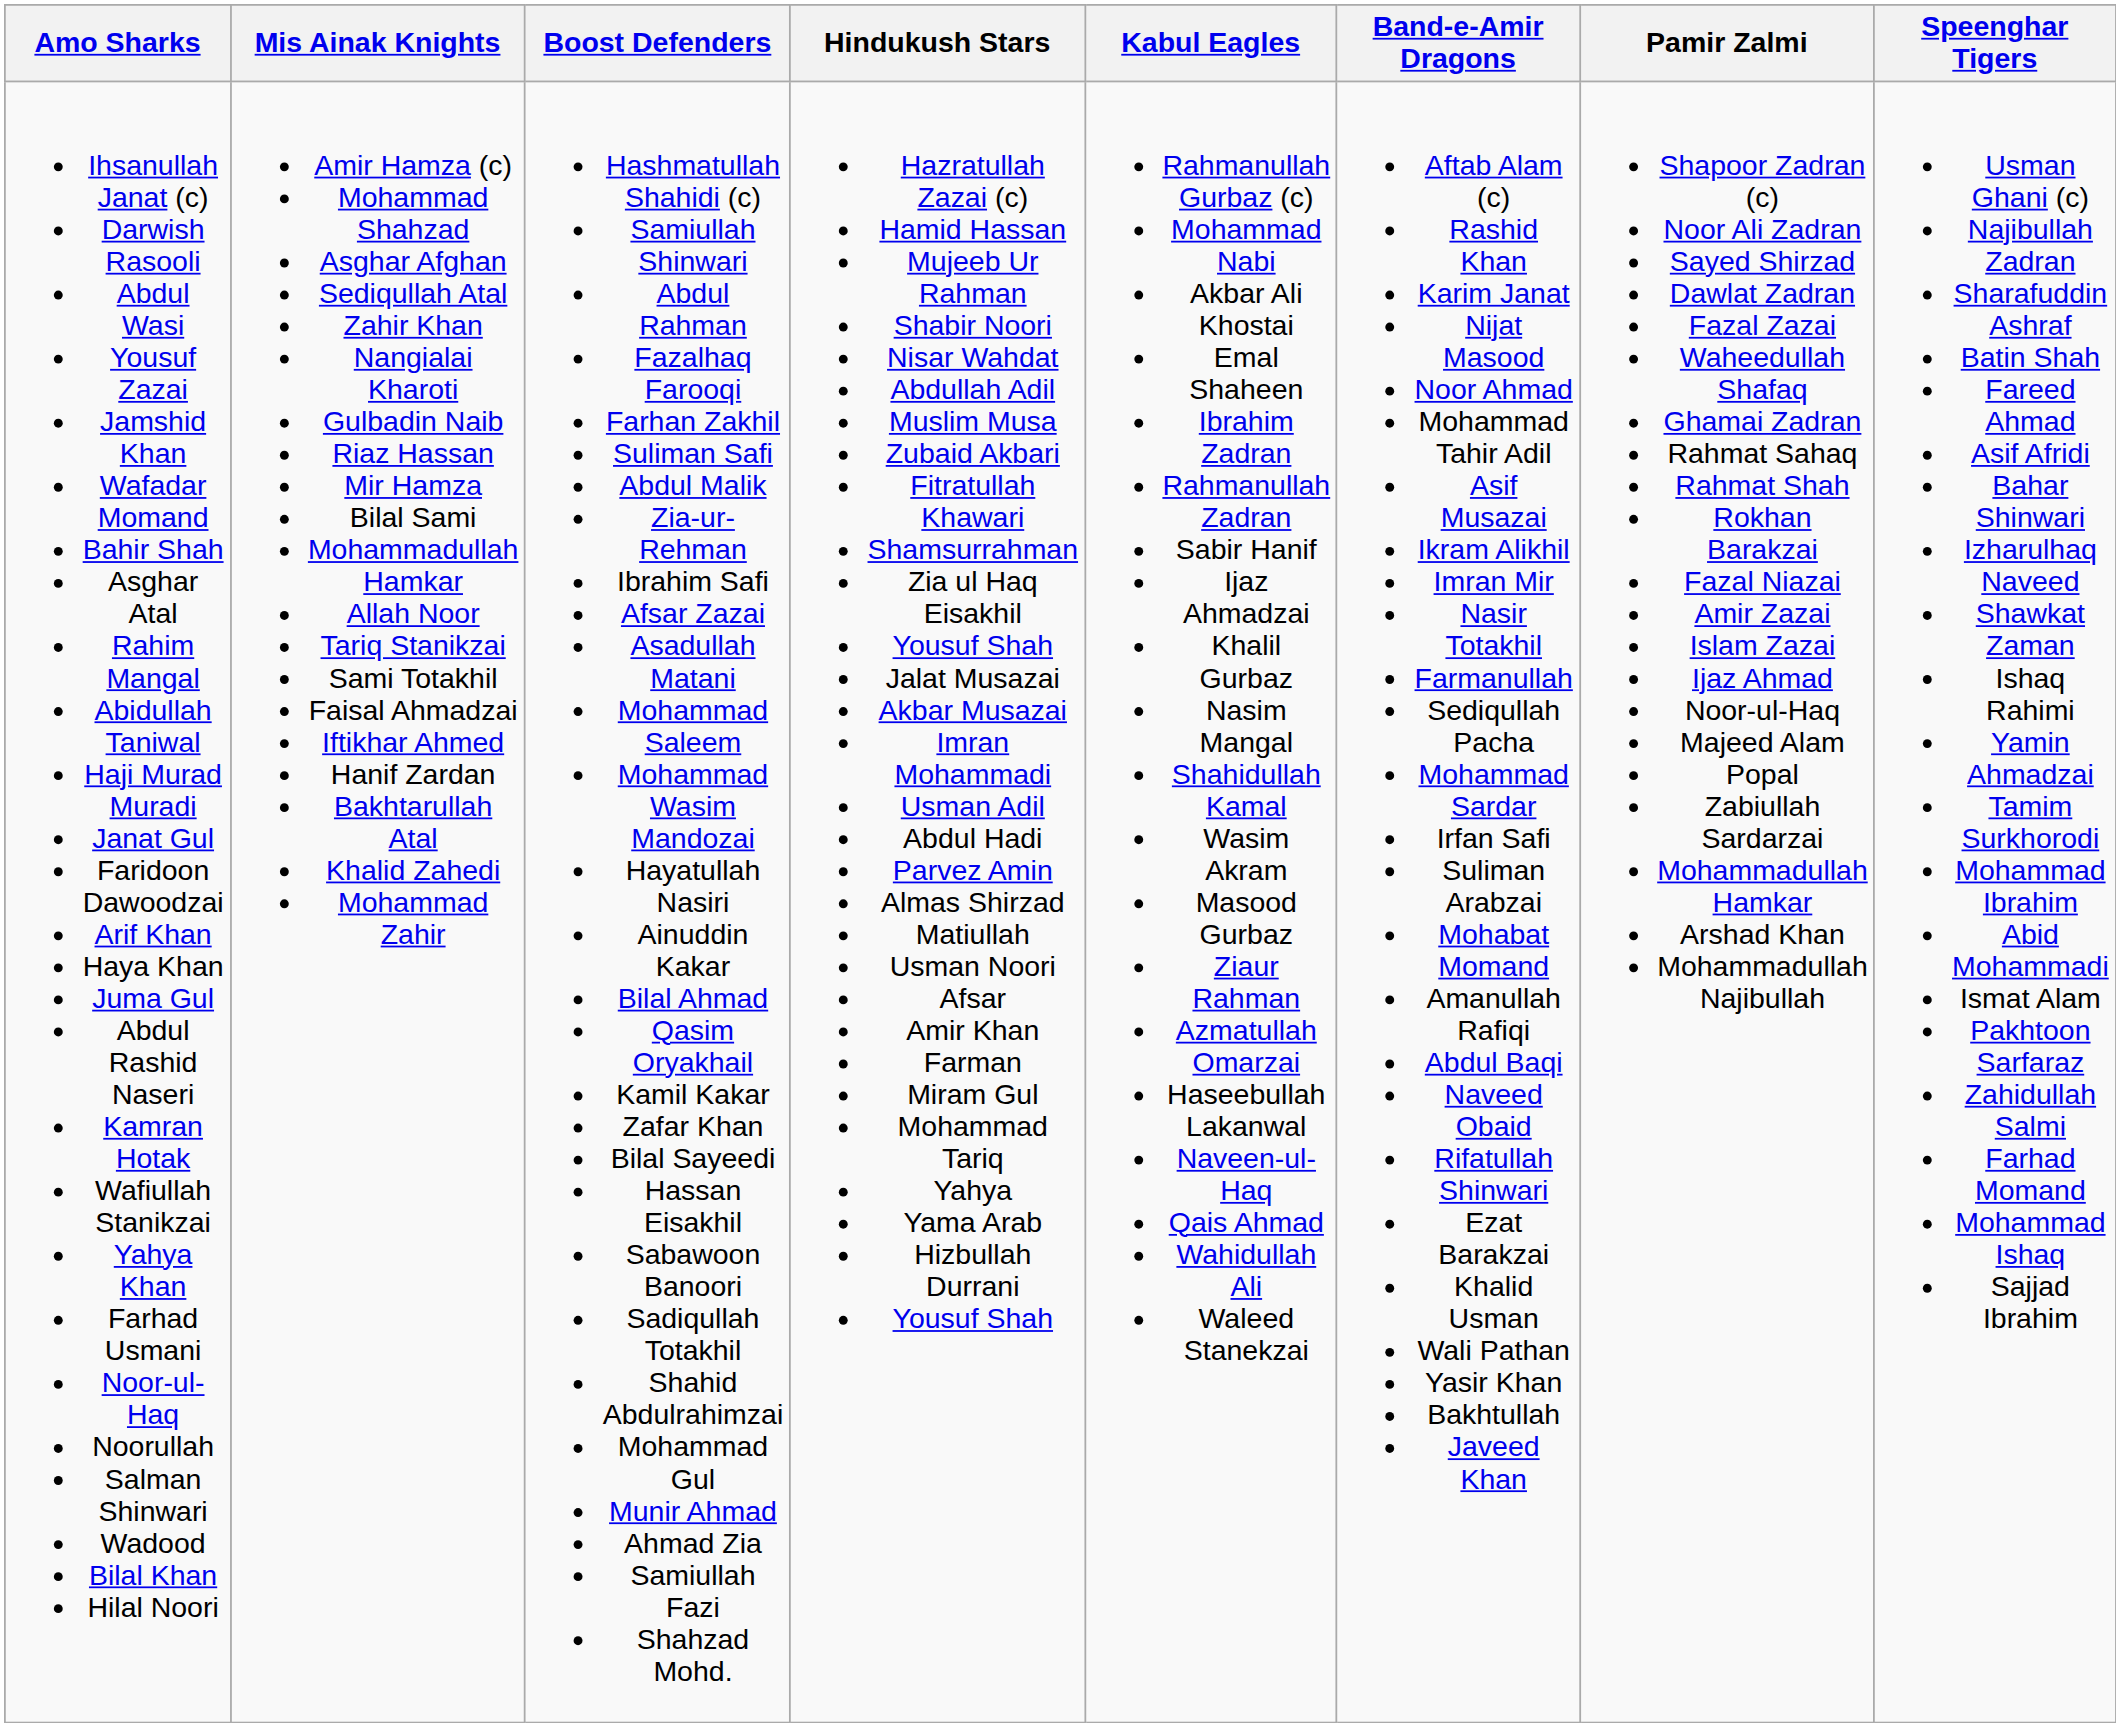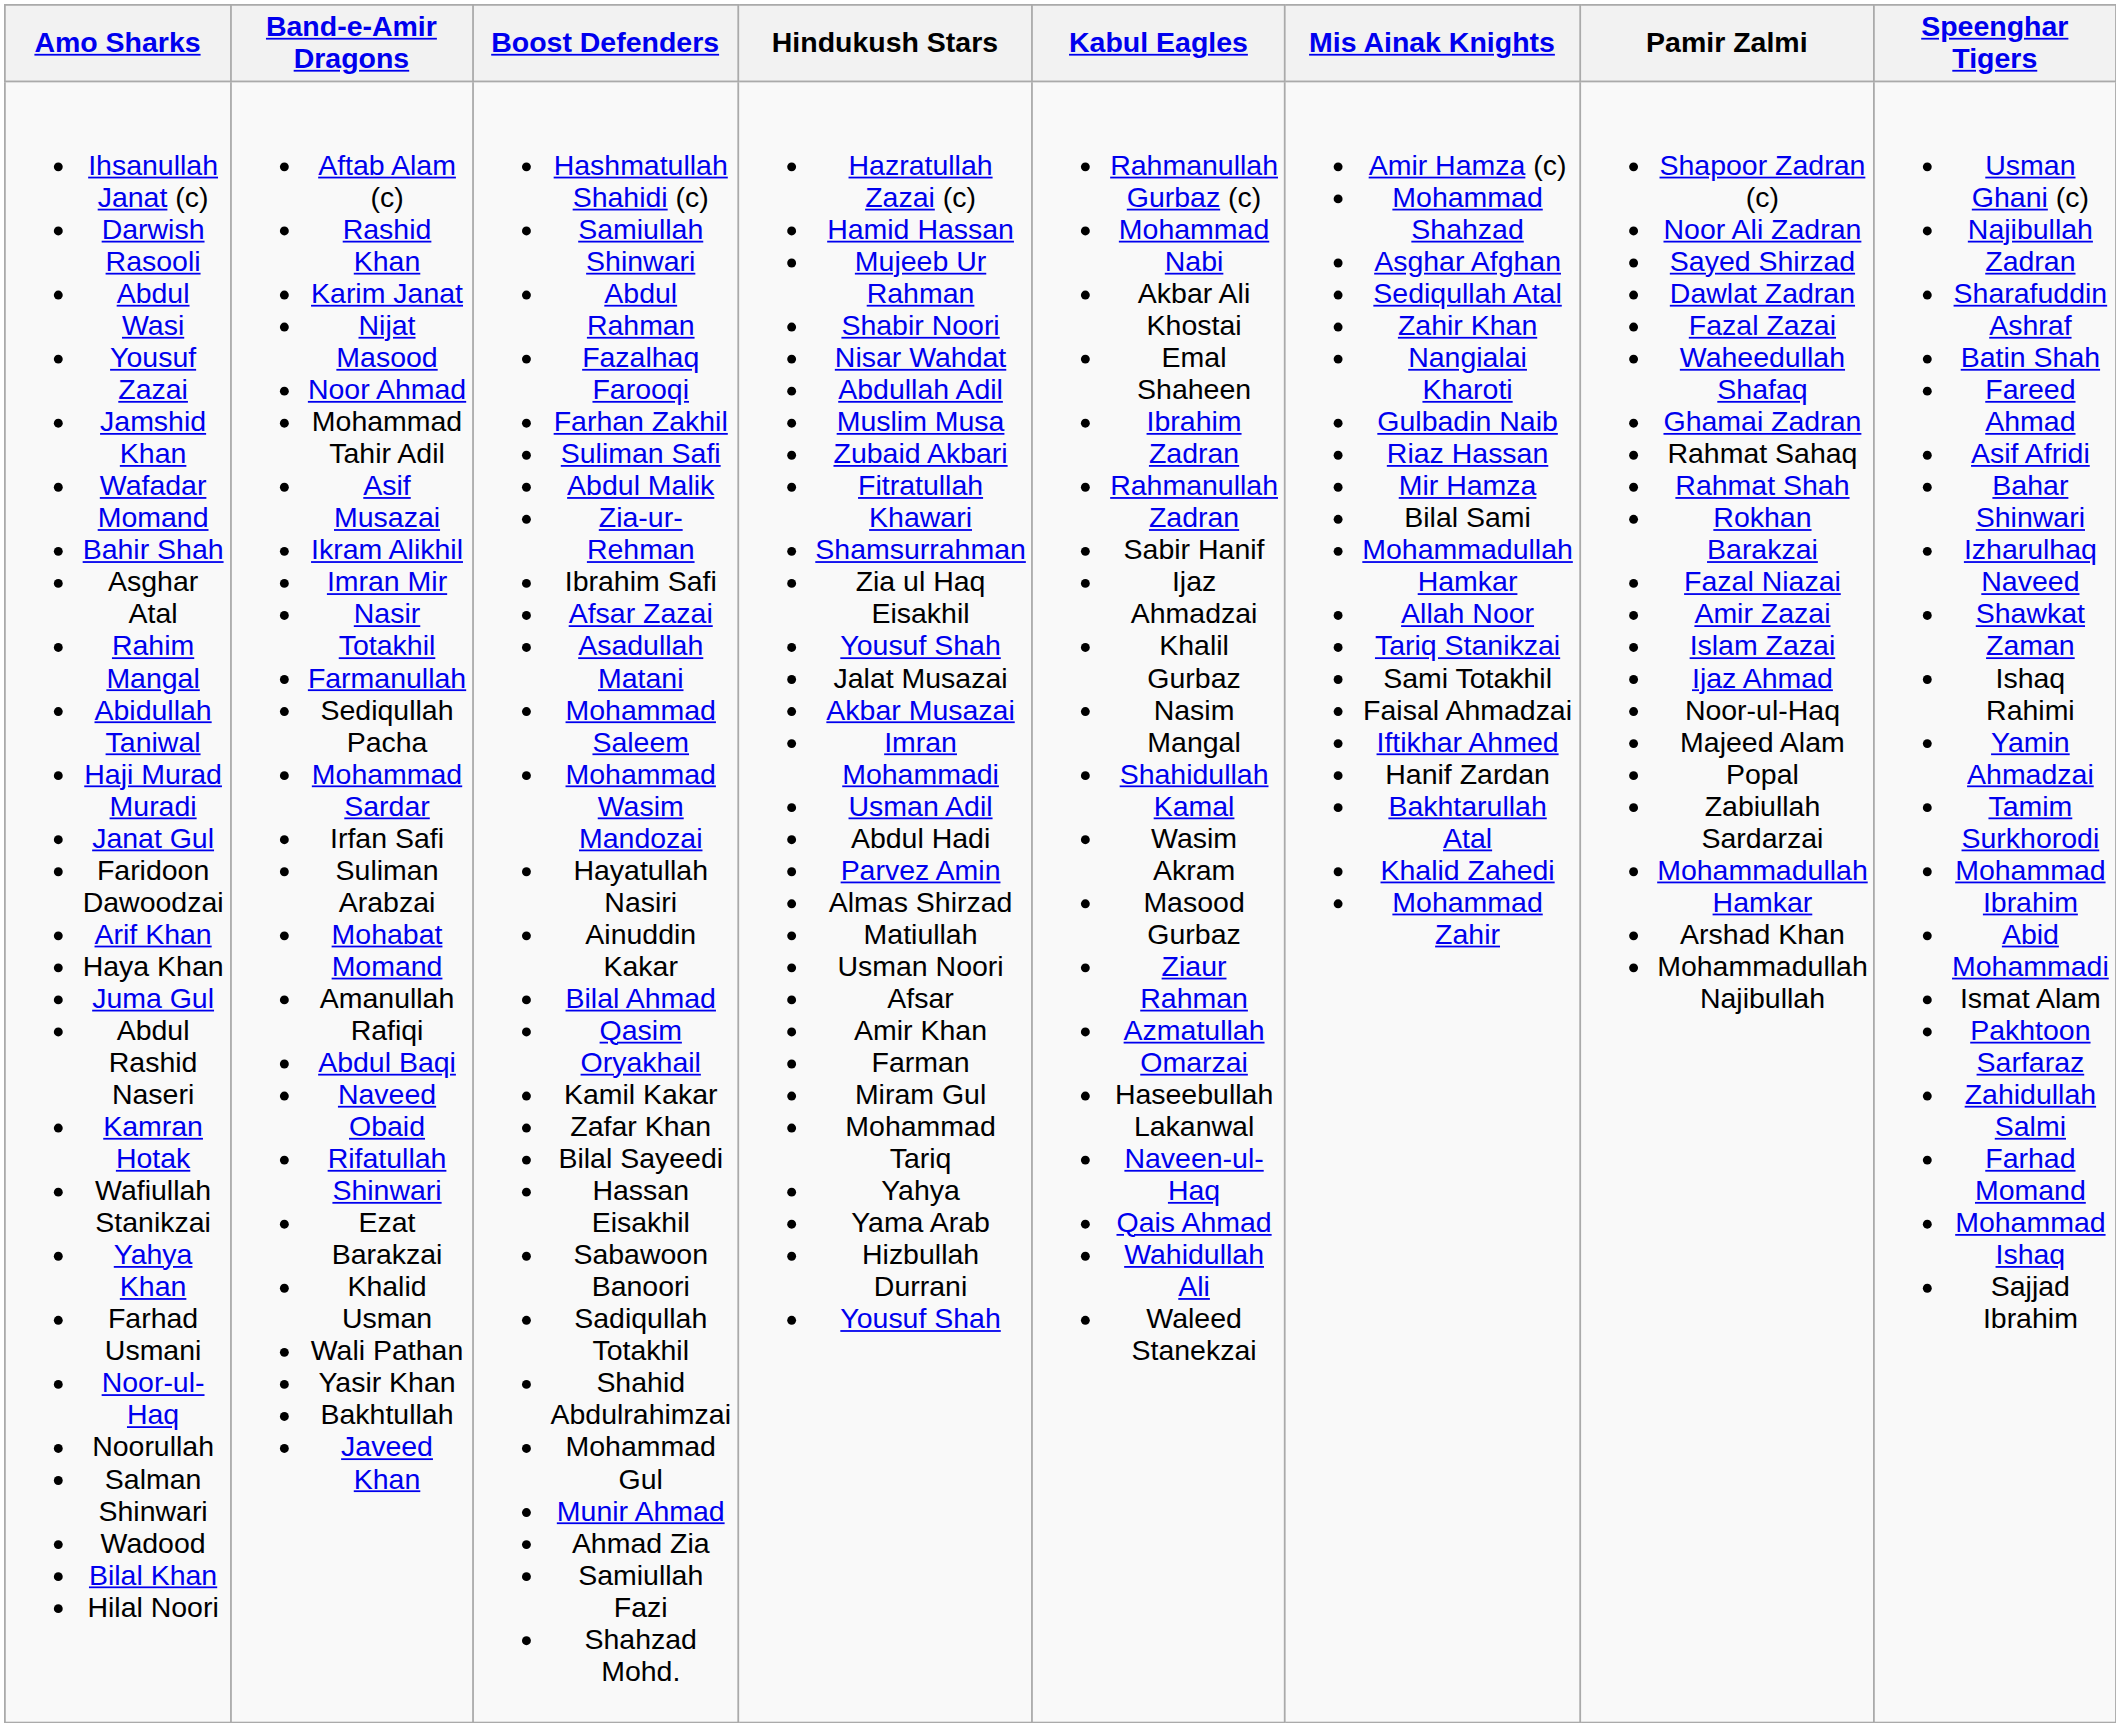columns swapped: (1458, 43) <-> (378, 43)
